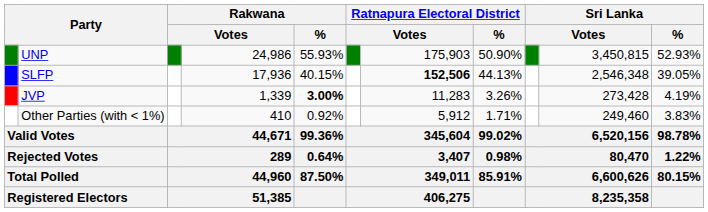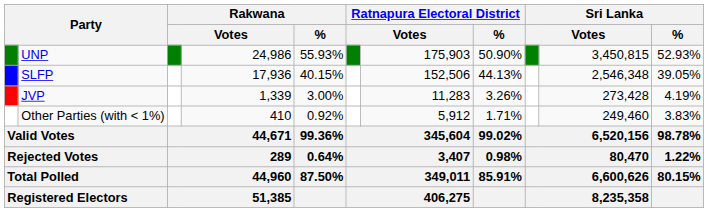(447, 75) bold -> (447, 75) normal
(325, 95) bold -> (325, 95) normal
